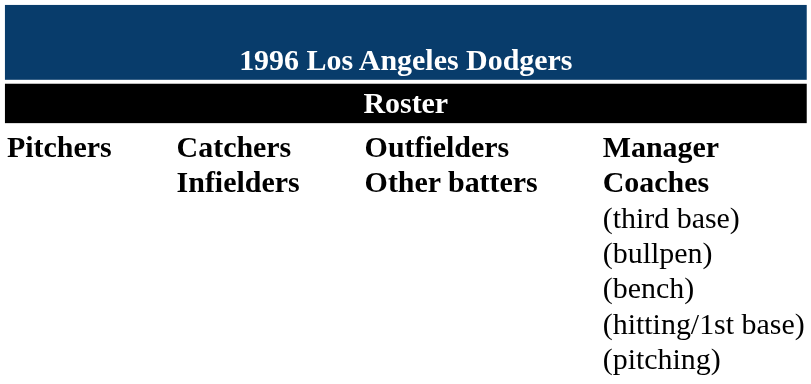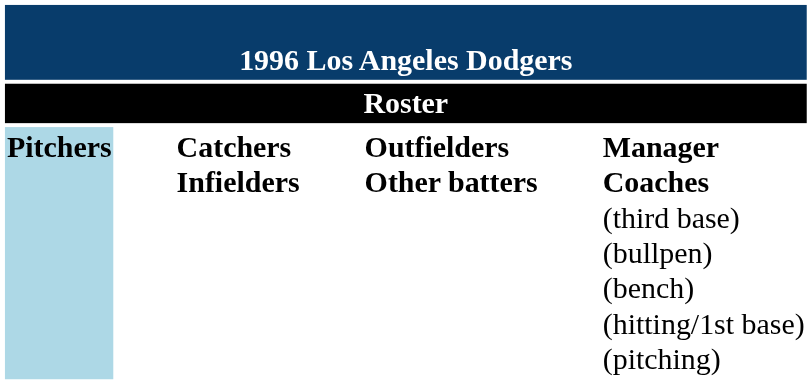(59, 146) no background -> (59, 146) lightblue background
